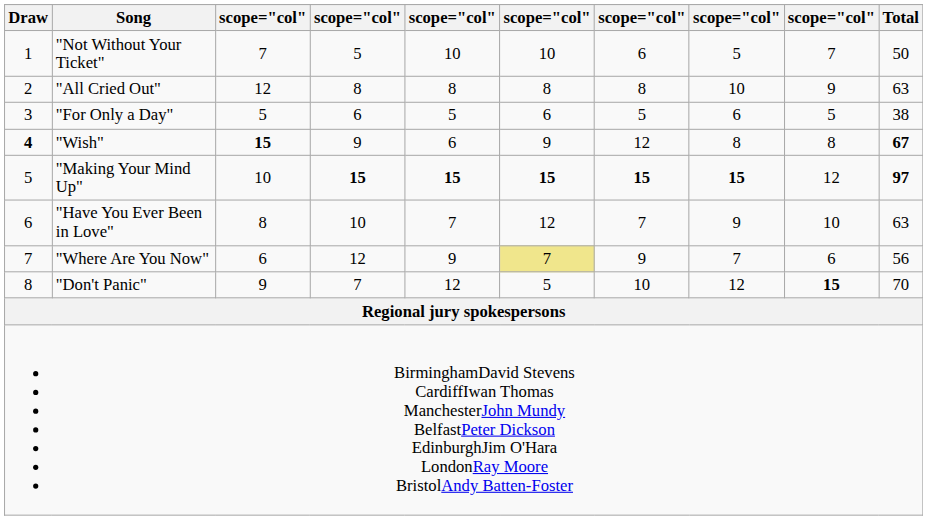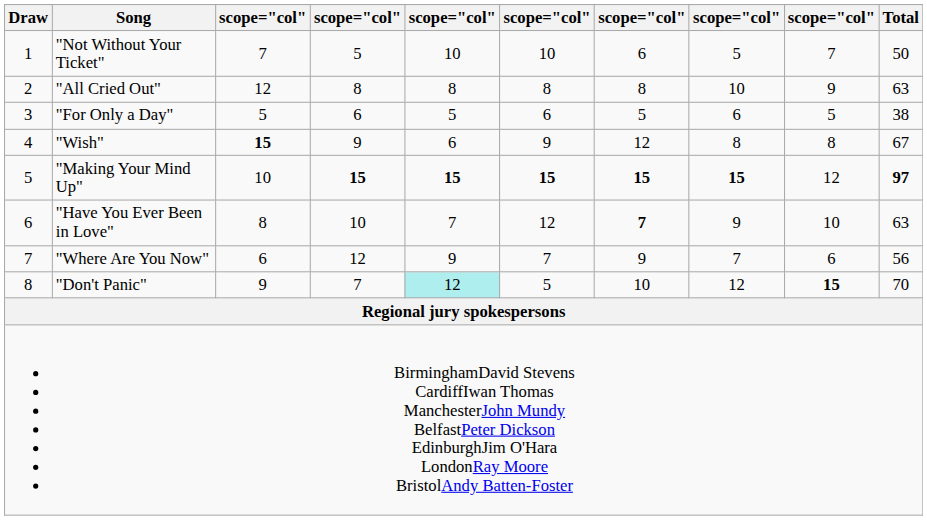(28, 141) bold -> (28, 141) normal
(901, 141) bold -> (901, 141) normal
(642, 222) normal -> (642, 222) bold
(547, 258) khaki background -> (547, 258) no background
(452, 284) no background -> (452, 284) paleturquoise background
